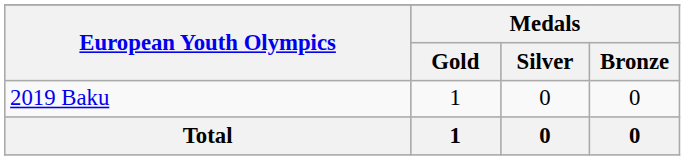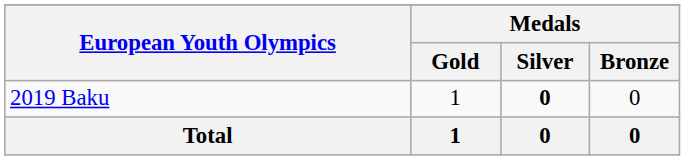(545, 98) normal -> (545, 98) bold
